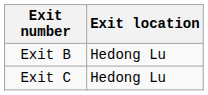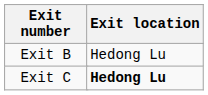(128, 78) normal -> (128, 78) bold
